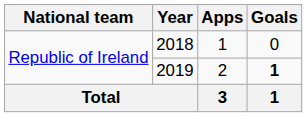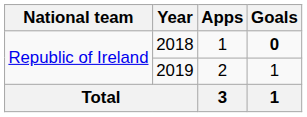(274, 44) normal -> (274, 44) bold
(274, 71) bold -> (274, 71) normal
